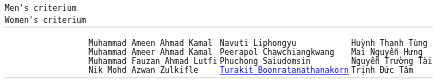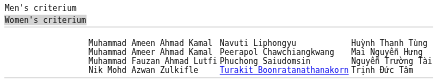(45, 20) no background -> (45, 20) lightgrey background
